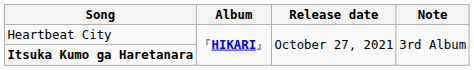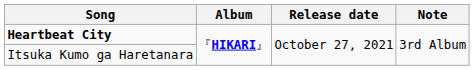(59, 35) normal -> (59, 35) bold
(100, 55) bold -> (100, 55) normal
